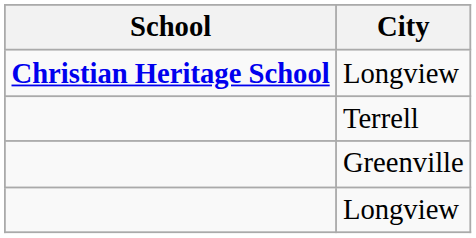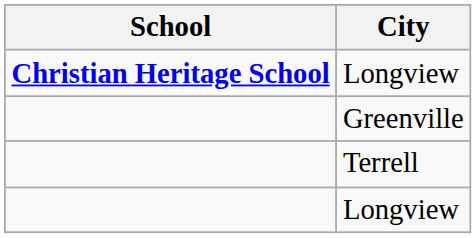(381, 118) Terrell -> (403, 118) Greenville
(403, 163) Greenville -> (381, 163) Terrell
